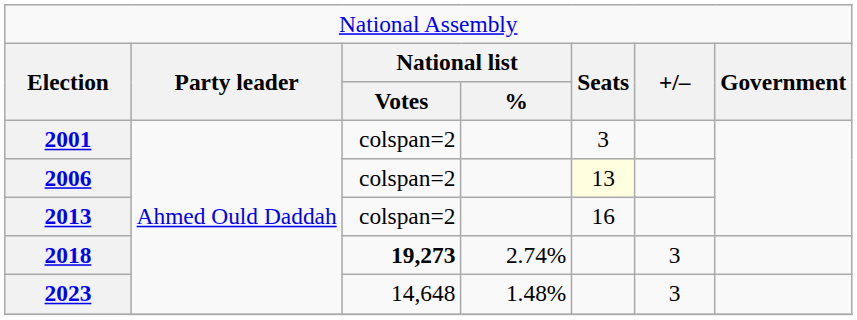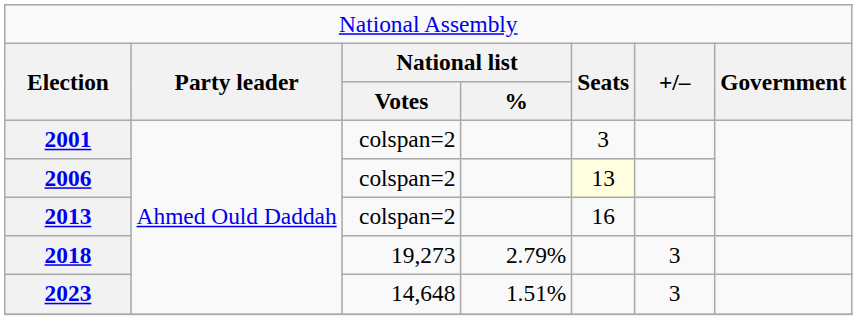(423, 255) bold -> (423, 255) normal
(536, 255) 2.74% -> (536, 255) 2.79%
(536, 294) 1.48% -> (536, 294) 1.51%
